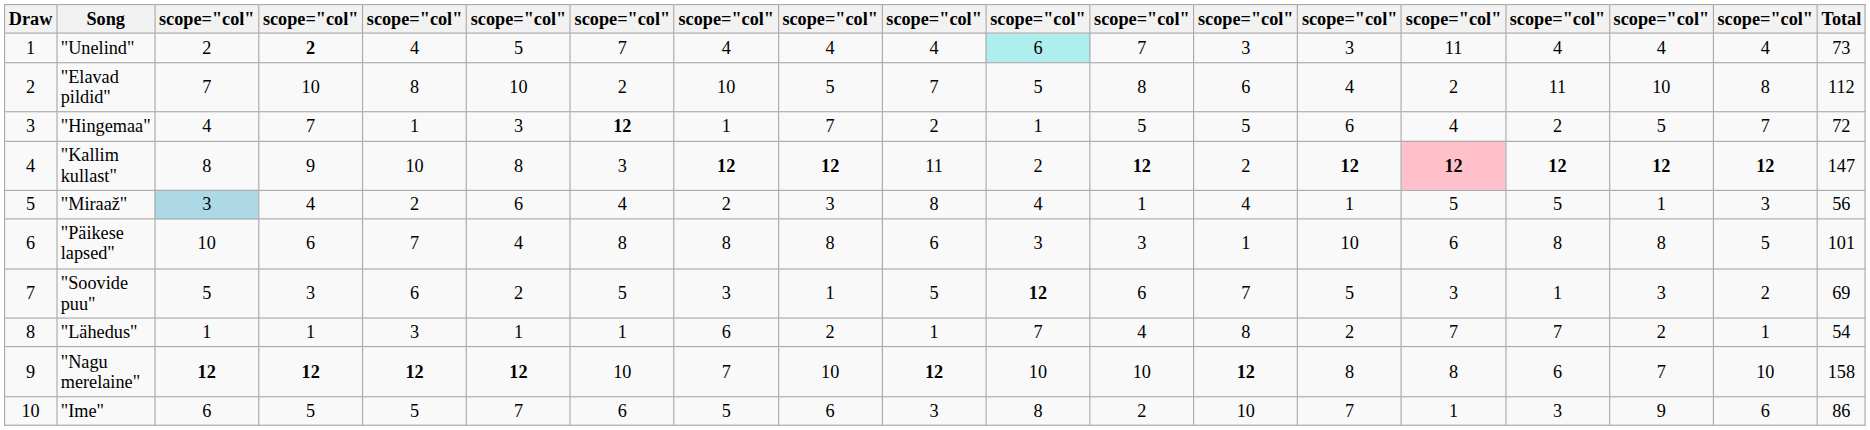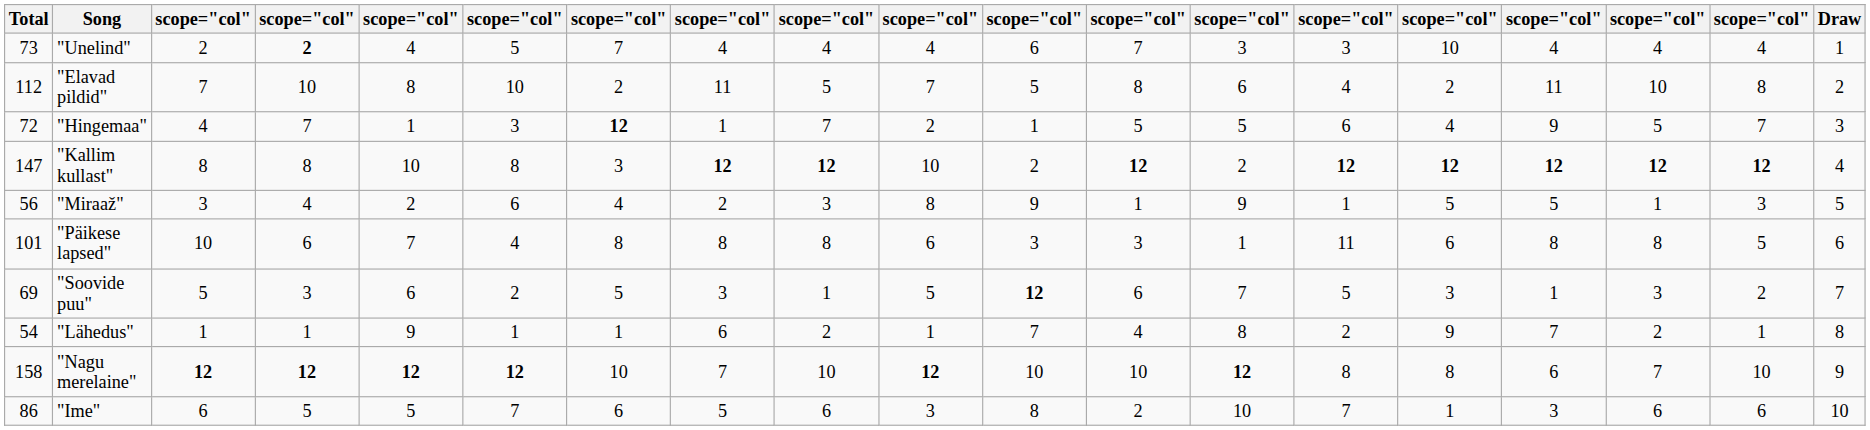columns swapped: (31, 18) <-> (1841, 18)
(1038, 47) paleturquoise background -> (1034, 47) no background
(1454, 47) 11 -> (1450, 47) 10
(726, 87) 10 -> (723, 87) 11
(1557, 126) 2 -> (1554, 126) 9
(311, 165) 9 -> (307, 165) 8
(934, 165) 11 -> (930, 165) 10
(1454, 165) pink background -> (1450, 165) no background
(207, 204) lightblue background -> (203, 204) no background
(1038, 204) 4 -> (1034, 204) 9
(1246, 204) 4 -> (1242, 204) 9
(1350, 243) 10 -> (1346, 243) 11
(415, 332) 3 -> (411, 332) 9
(1454, 332) 7 -> (1450, 332) 9
(1661, 410) 9 -> (1658, 410) 6
